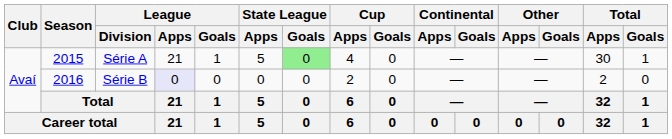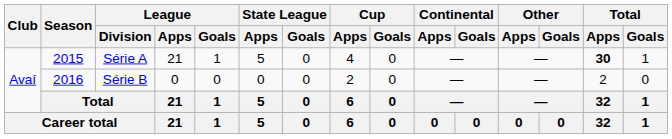(306, 58) lightgreen background -> (306, 58) no background
(603, 58) normal -> (603, 58) bold
(175, 79) lavender background -> (175, 79) no background
